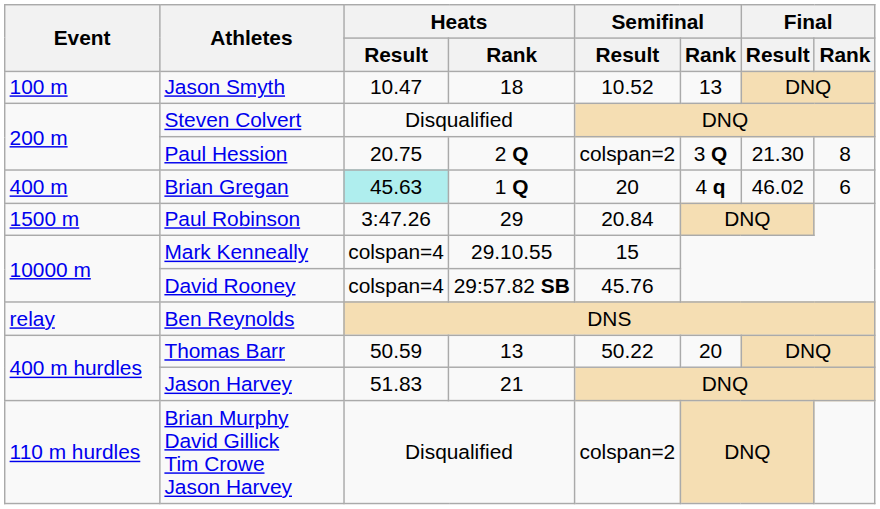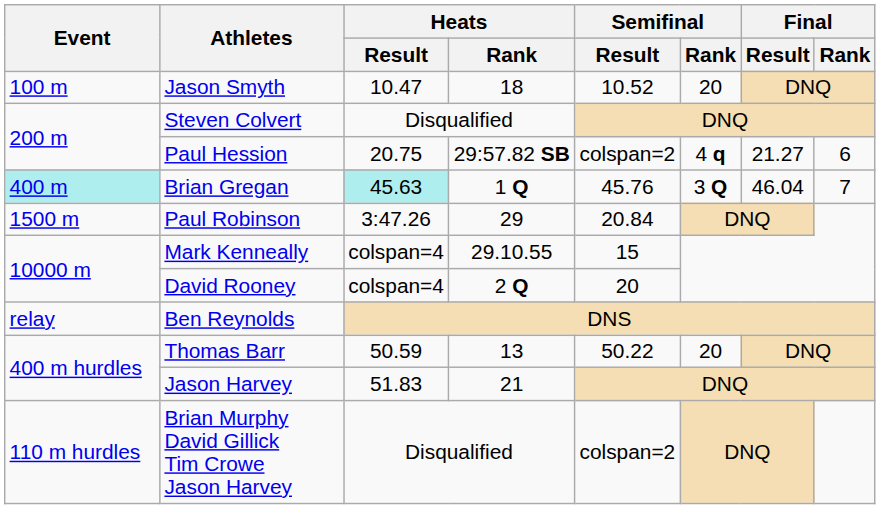(711, 88) 13 -> (711, 88) 20
(512, 154) 2 Q -> (512, 154) 29:57.82 SB
(711, 154) 3 Q -> (711, 154) 4 q
(778, 154) 21.30 -> (778, 154) 21.27
(845, 154) 8 -> (845, 154) 6
(39, 187) no background -> (39, 187) paleturquoise background
(627, 187) 20 -> (627, 187) 45.76
(711, 187) 4 q -> (711, 187) 3 Q
(778, 187) 46.02 -> (778, 187) 46.04
(845, 187) 6 -> (845, 187) 7
(512, 286) 29:57.82 SB -> (512, 286) 2 Q
(627, 286) 45.76 -> (627, 286) 20
